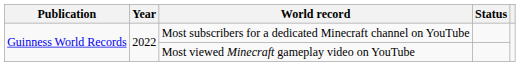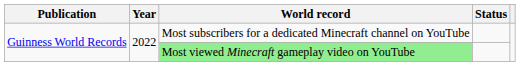(288, 52) no background -> (288, 52) lightgreen background
